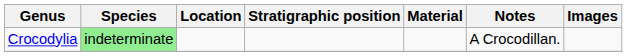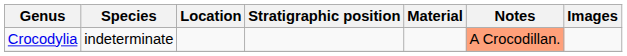(129, 39) lightgreen background -> (129, 39) no background
(515, 39) no background -> (515, 39) lightsalmon background
